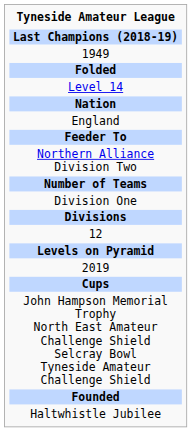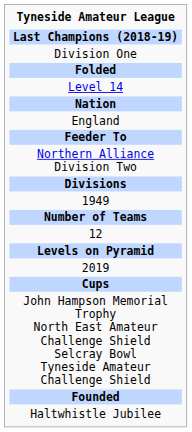(96, 53) 1949 -> (96, 53) Division One
(96, 184) Number of Teams -> (96, 184) Divisions
(96, 200) Division One -> (96, 200) 1949
(96, 217) Divisions -> (96, 217) Number of Teams
